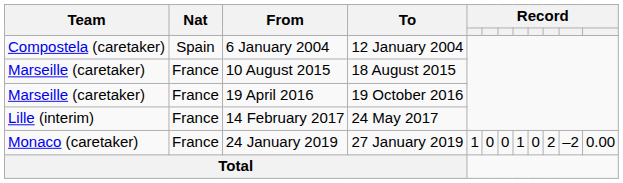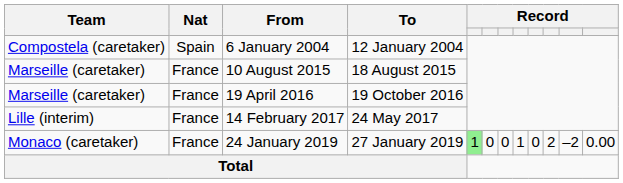(475, 142) no background -> (475, 142) lightgreen background
